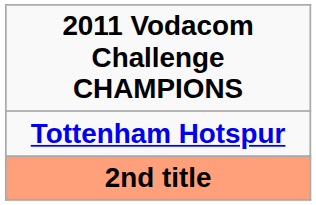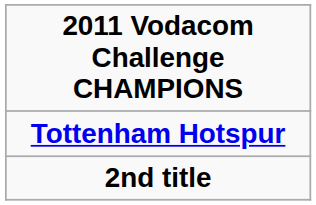(158, 177) lightsalmon background -> (158, 177) no background
